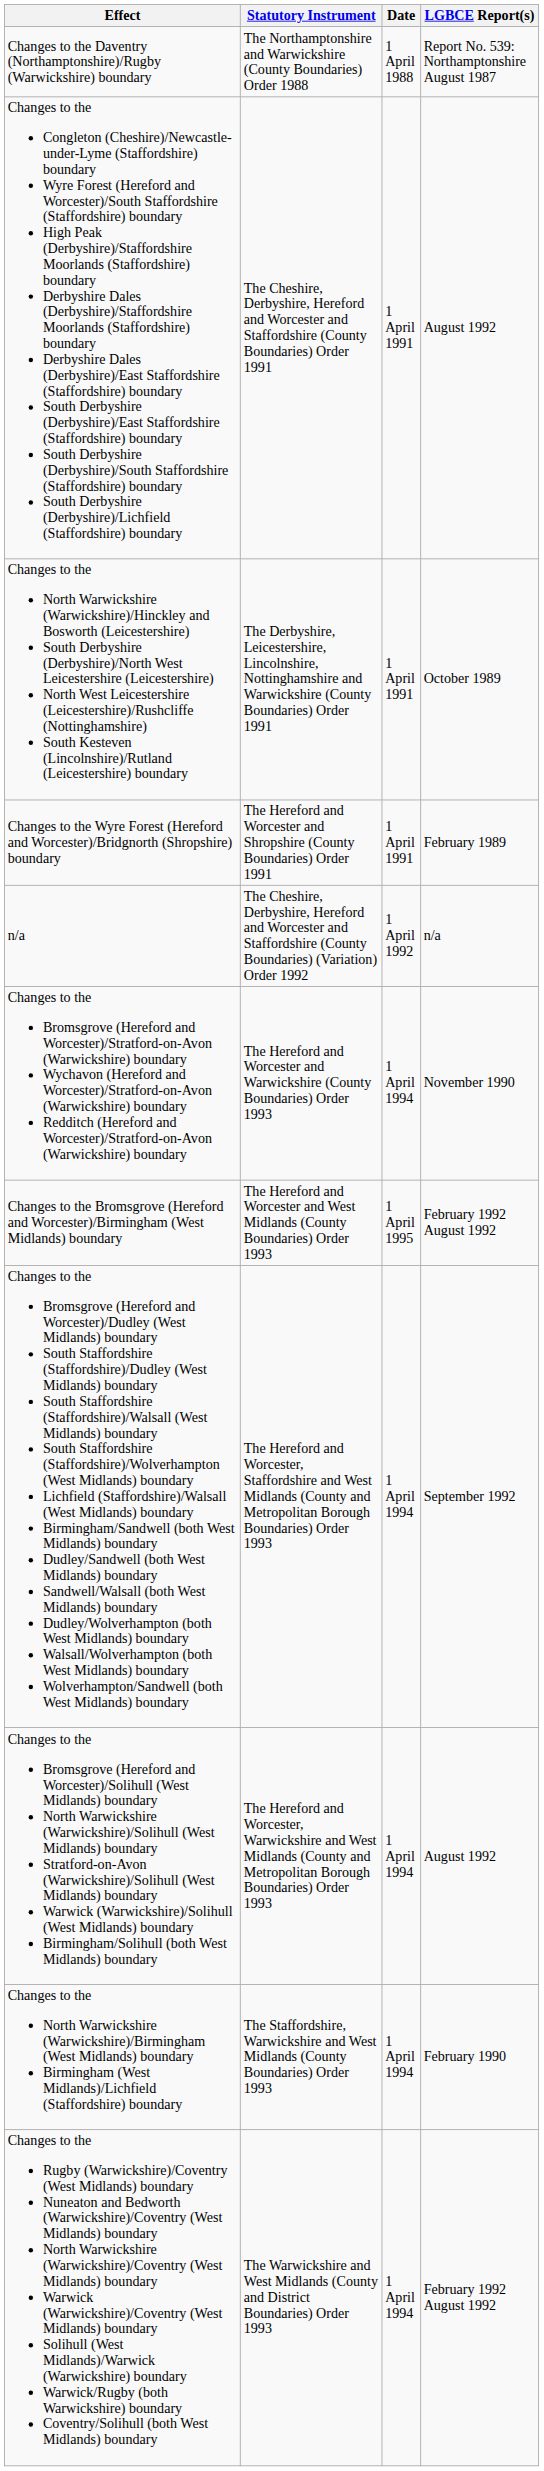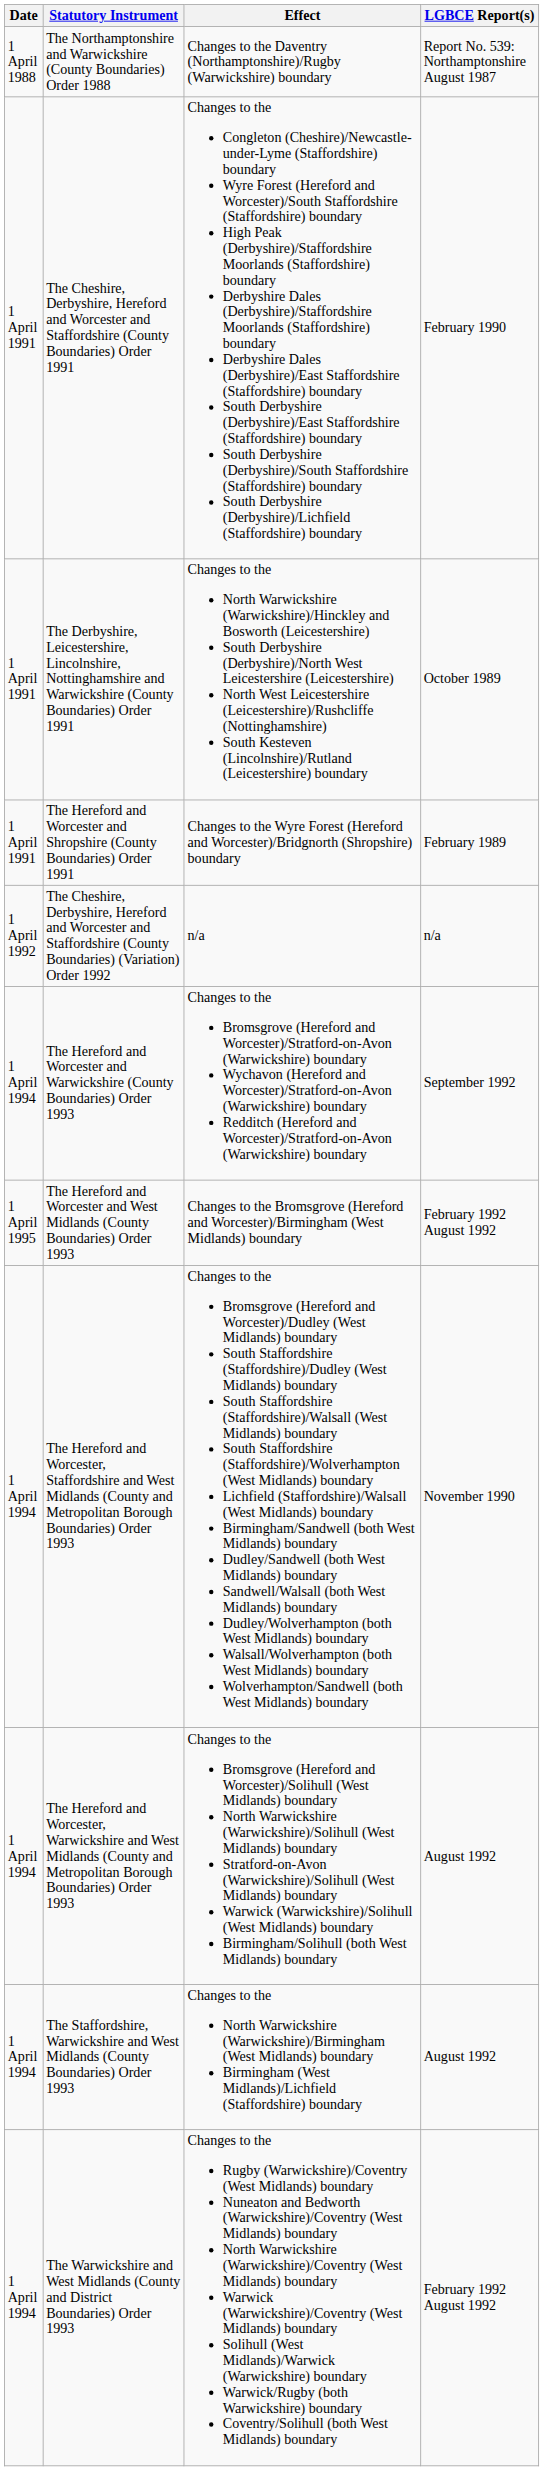columns swapped: (401, 15) <-> (122, 15)
(460, 327) August 1992 -> (465, 327) February 1990
(469, 1083) November 1990 -> (470, 1083) September 1992
(470, 1496) September 1992 -> (469, 1496) November 1990
(465, 2057) February 1990 -> (460, 2057) August 1992
